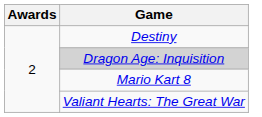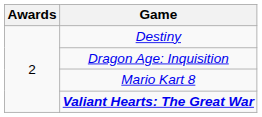(154, 58) lightgrey background -> (158, 58) no background
(154, 101) normal -> (158, 101) bold
